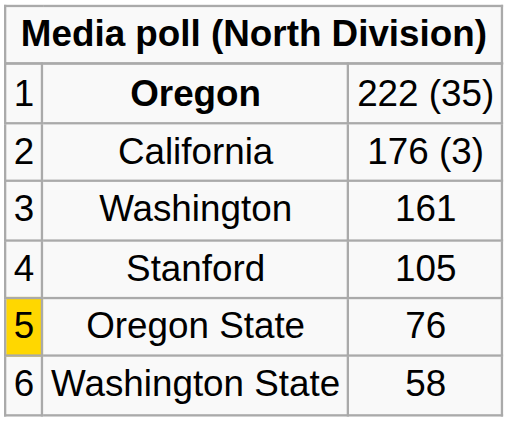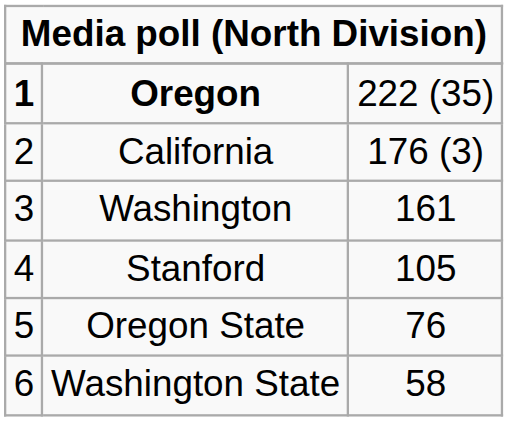(24, 92) normal -> (24, 92) bold
(24, 326) gold background -> (24, 326) no background
